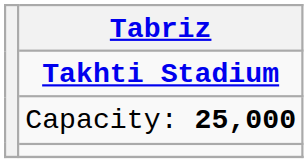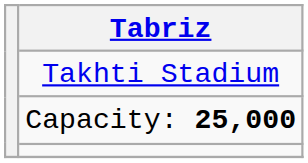(161, 74) bold -> (161, 74) normal
